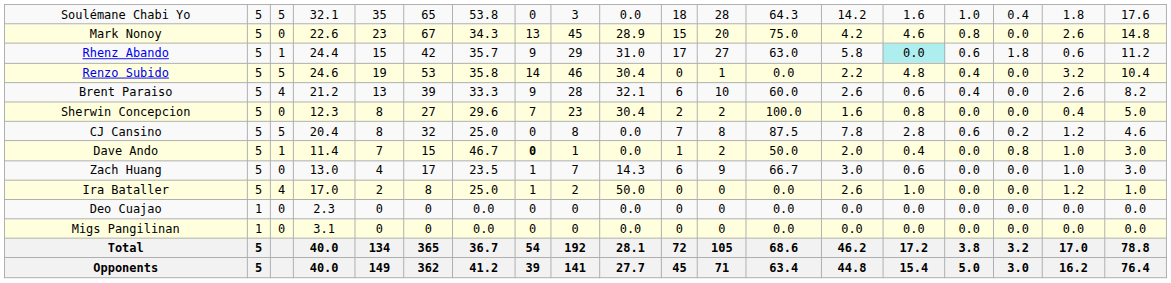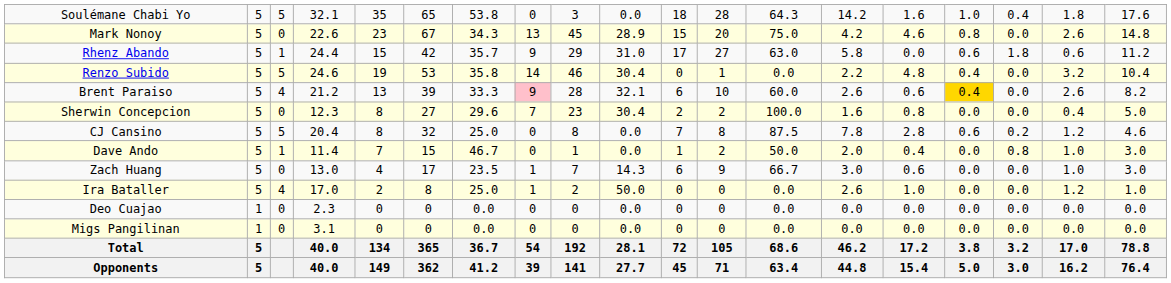(914, 53) paleturquoise background -> (914, 53) no background
(533, 92) no background -> (533, 92) pink background
(969, 92) no background -> (969, 92) gold background
(533, 151) bold -> (533, 151) normal
